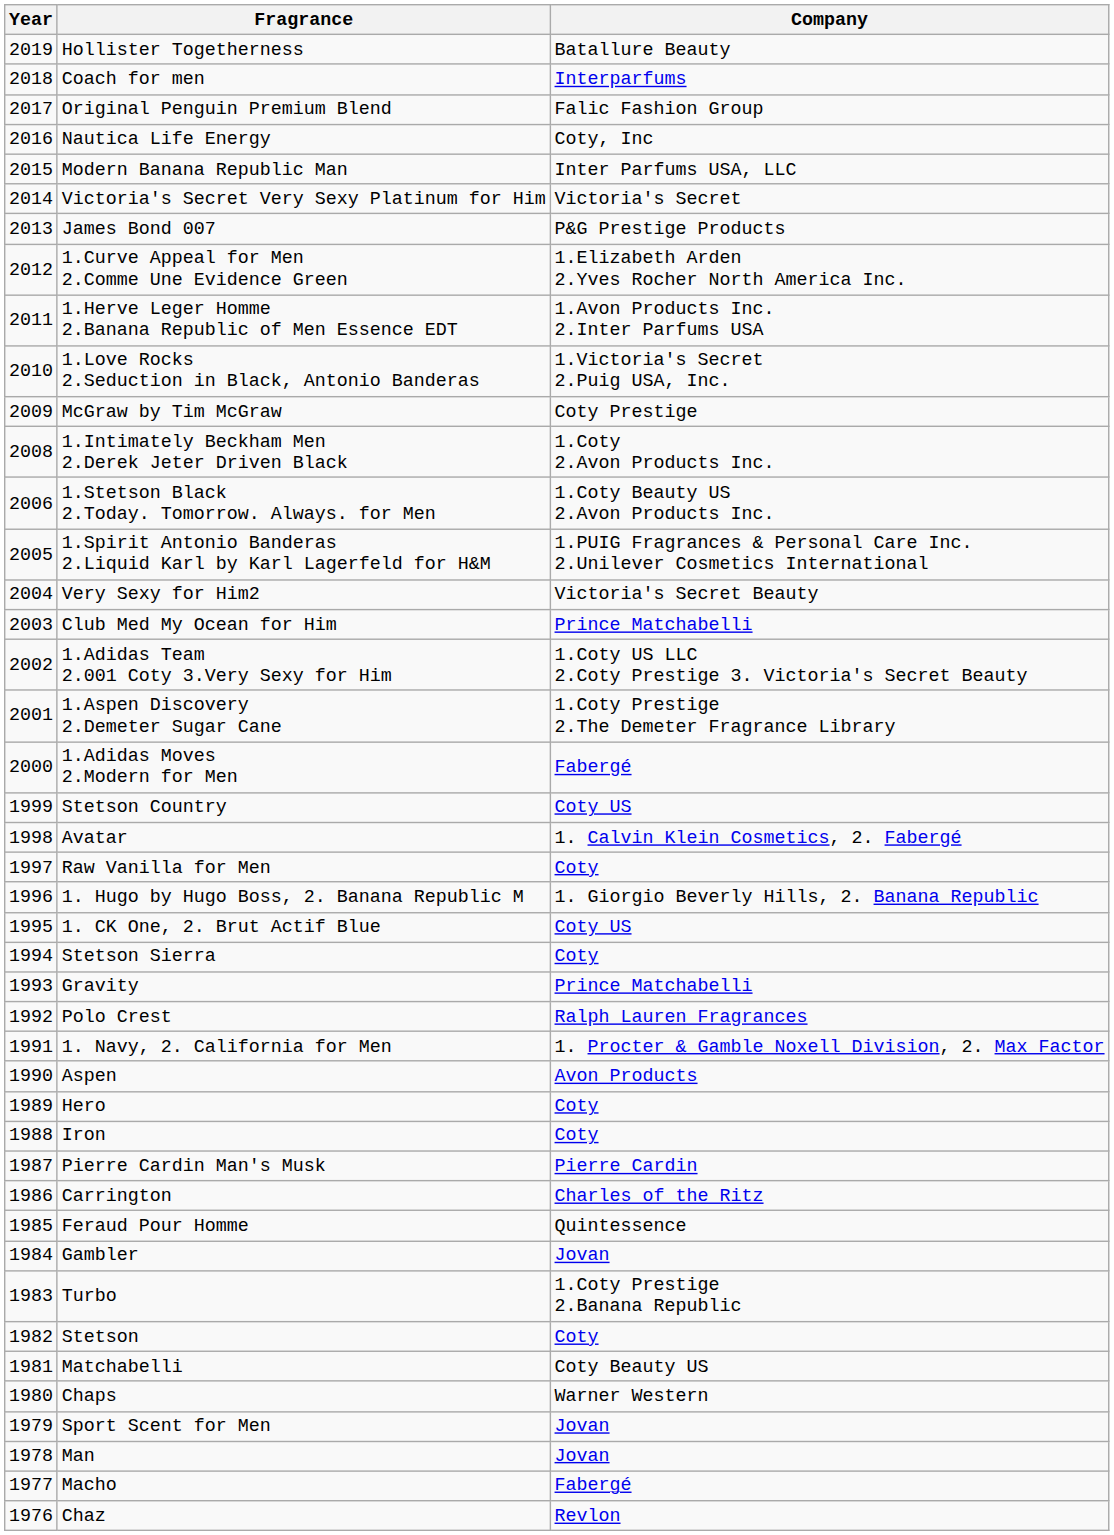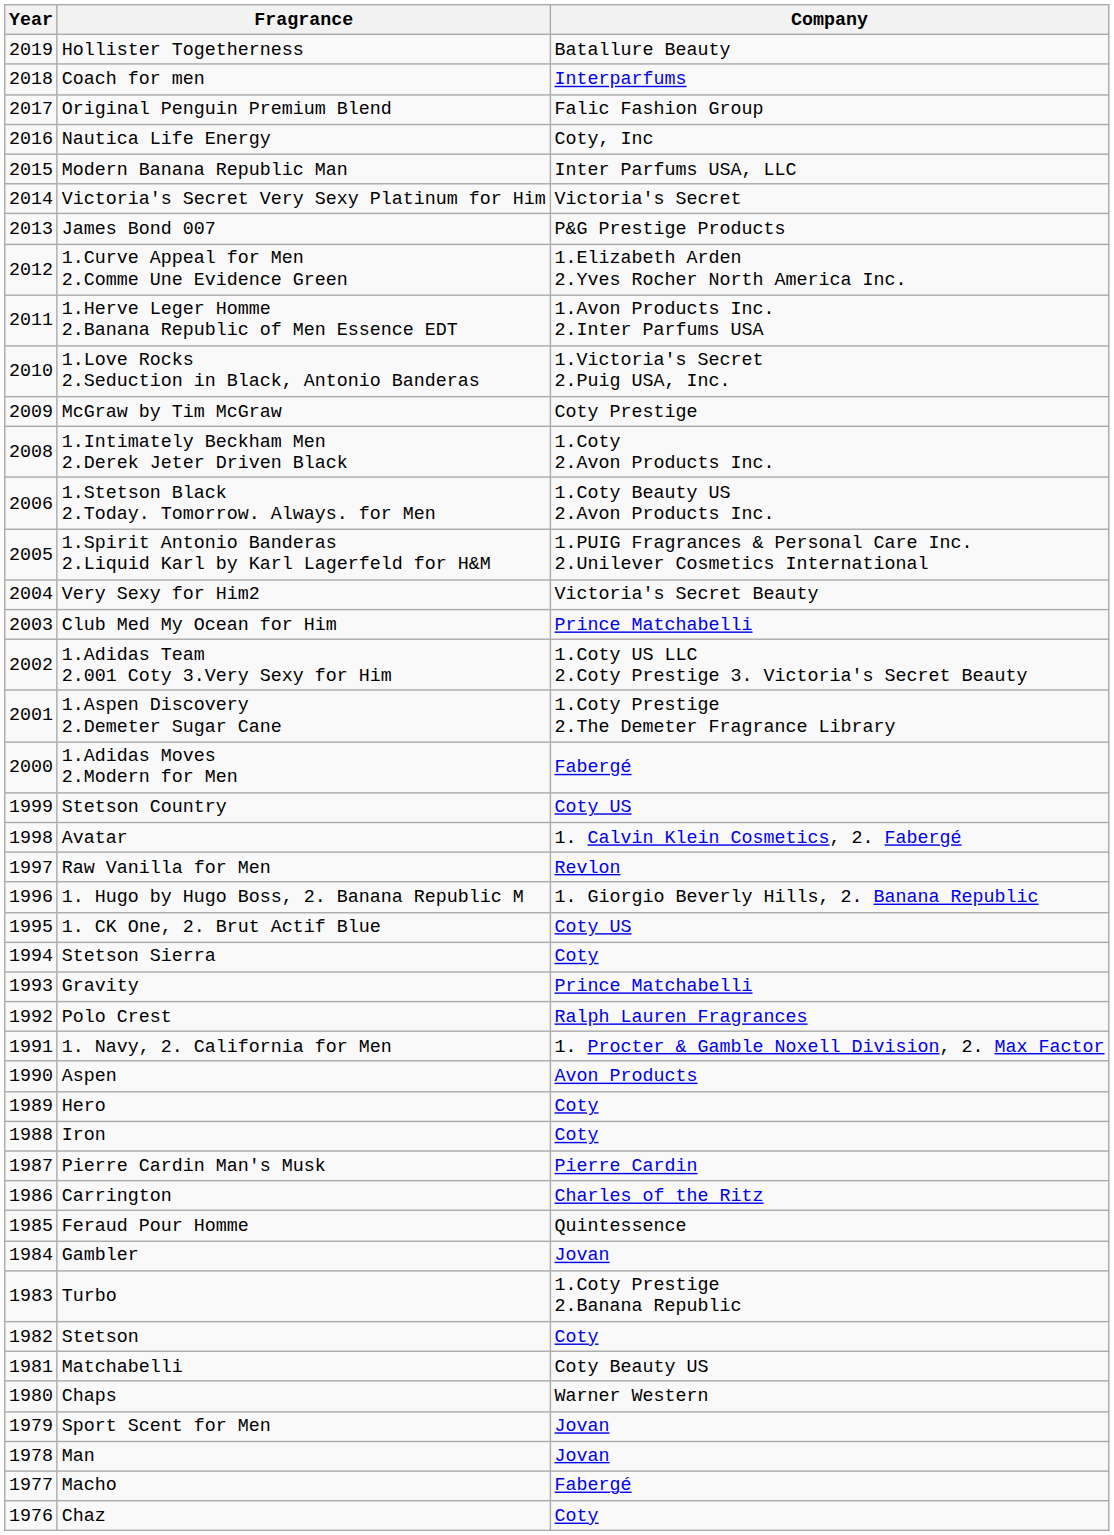(577, 867) Coty -> (588, 867) Revlon
(588, 1516) Revlon -> (577, 1516) Coty
